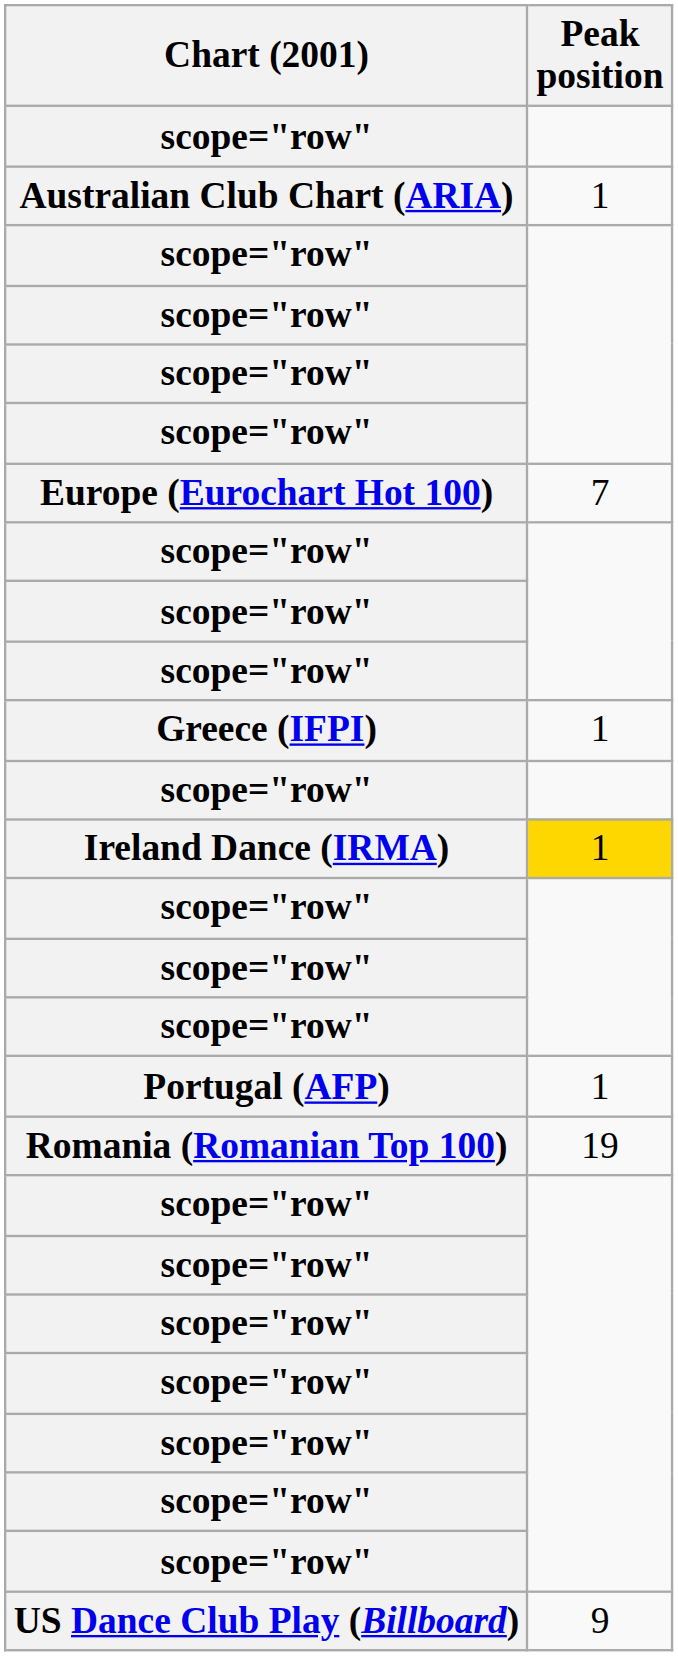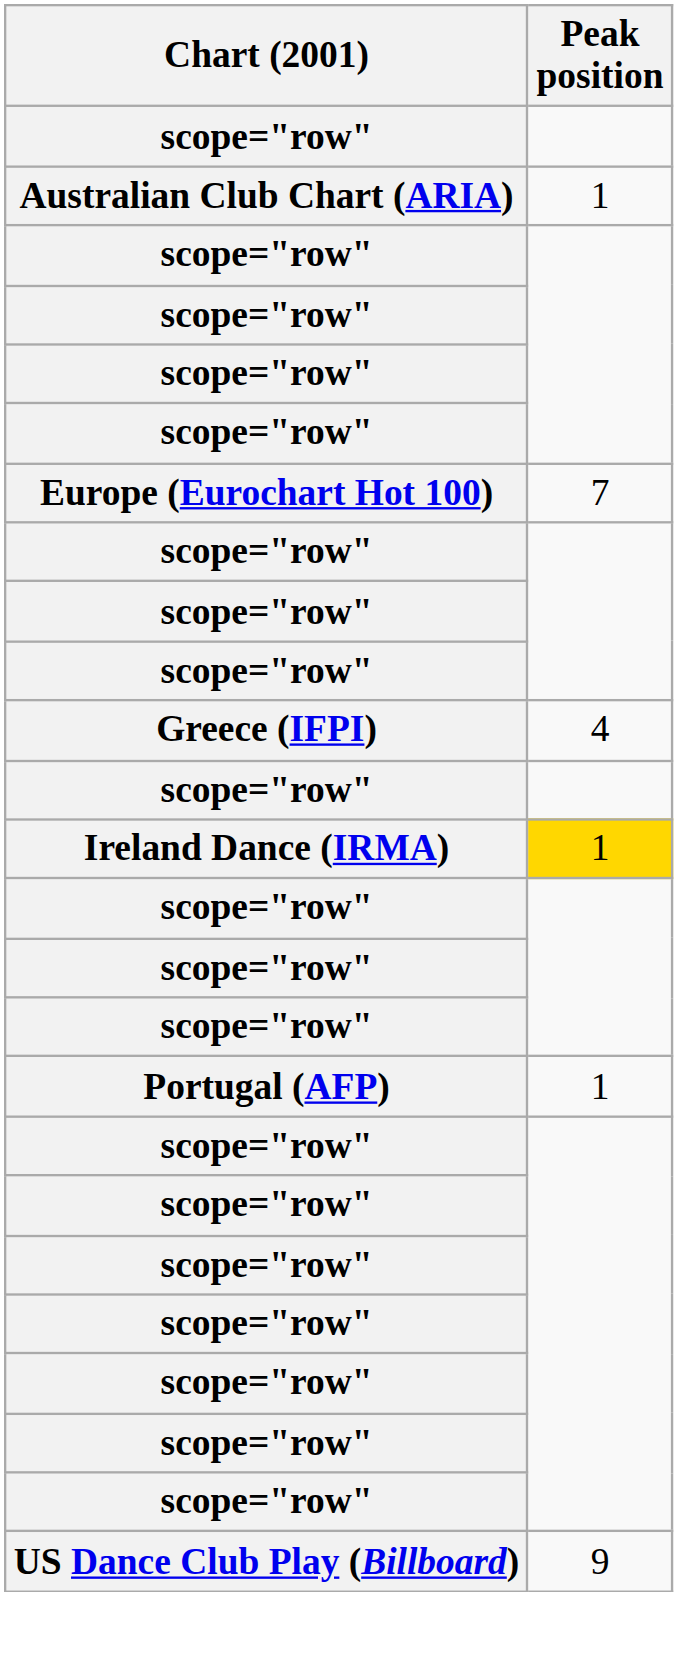(600, 729) 1 -> (600, 729) 4
- row: (267, 1145)
